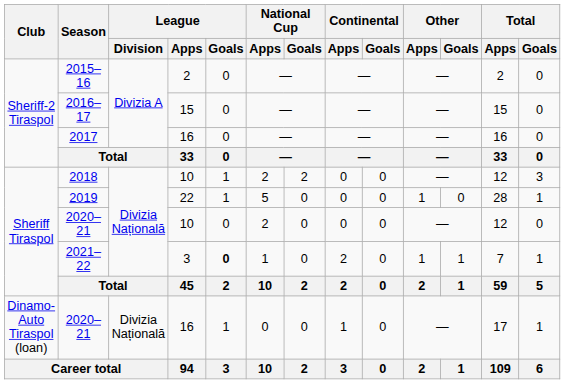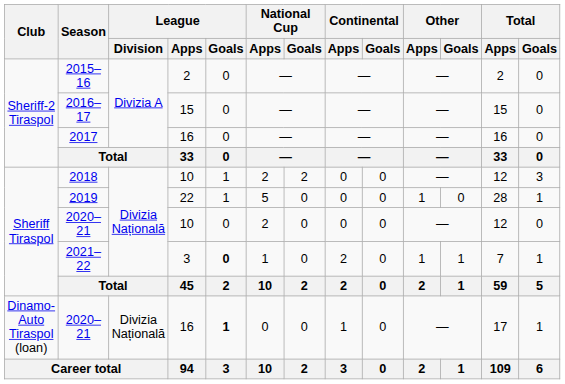(226, 327) normal -> (226, 327) bold
